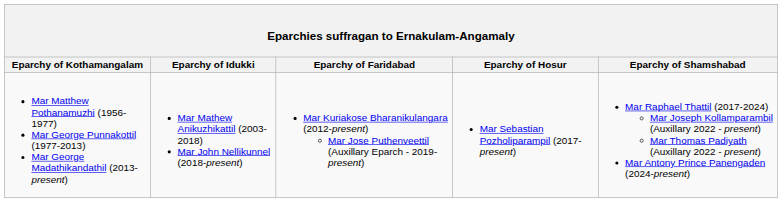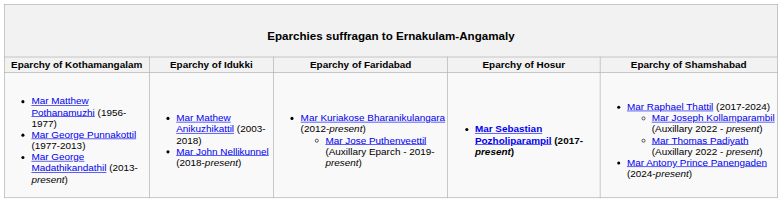(525, 141) normal -> (524, 141) bold
